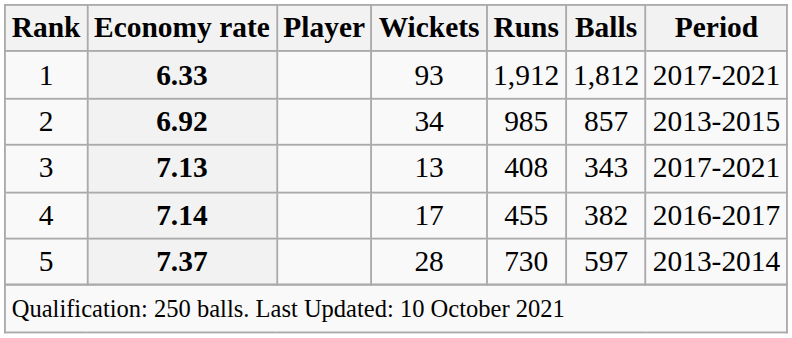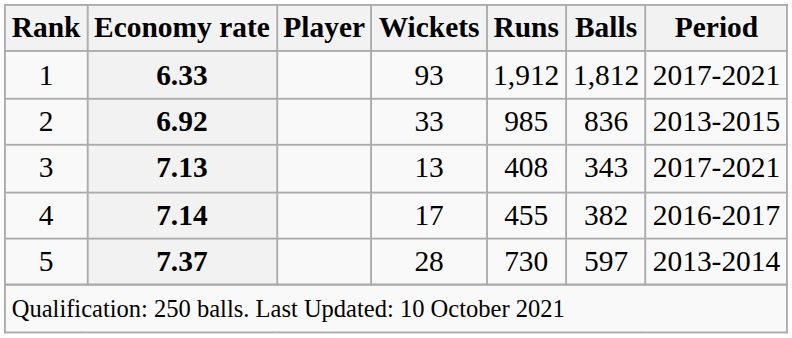(429, 121) 34 -> (429, 121) 33
(606, 121) 857 -> (606, 121) 836
